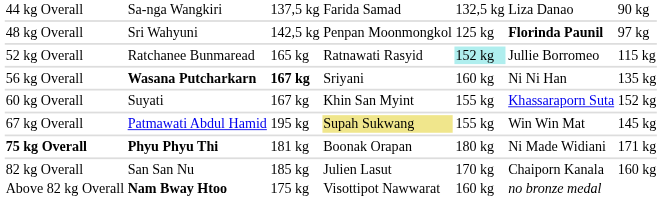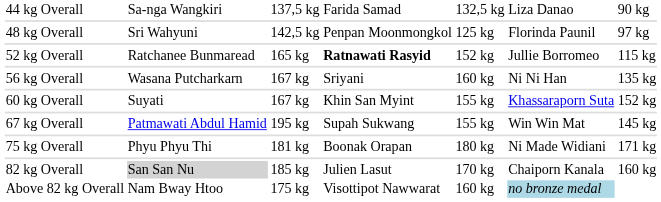(556, 32) bold -> (552, 32) normal
(373, 55) normal -> (377, 55) bold
(475, 55) paleturquoise background -> (475, 55) no background
(192, 78) bold -> (185, 78) normal
(290, 78) bold -> (290, 78) normal
(369, 124) khaki background -> (369, 124) no background
(46, 146) bold -> (44, 146) normal
(173, 146) bold -> (170, 146) normal
(161, 169) no background -> (161, 169) lightgrey background
(177, 189) bold -> (175, 189) normal
(555, 189) no background -> (555, 189) lightblue background
